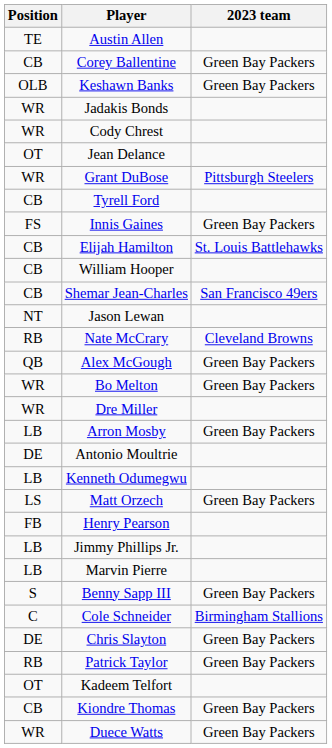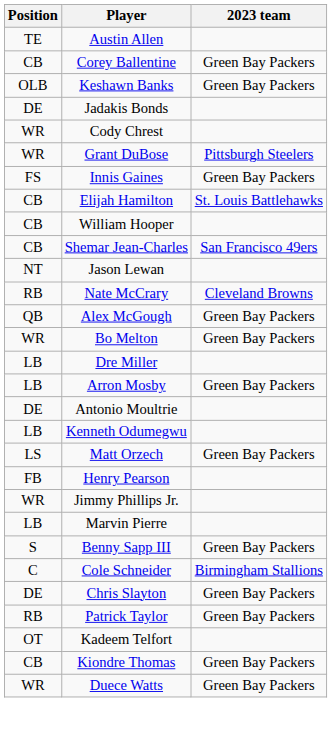(33, 108) WR -> (33, 108) DE
- row: (126, 154)
- row: (126, 200)
(33, 408) WR -> (33, 362) LB
(33, 547) LB -> (33, 500) WR
